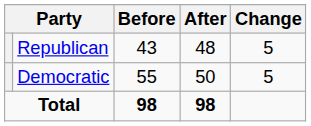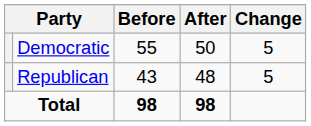rows swapped: (63, 76) <-> (63, 47)
